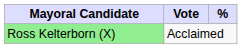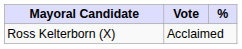(61, 33) lightgreen background -> (61, 33) no background
